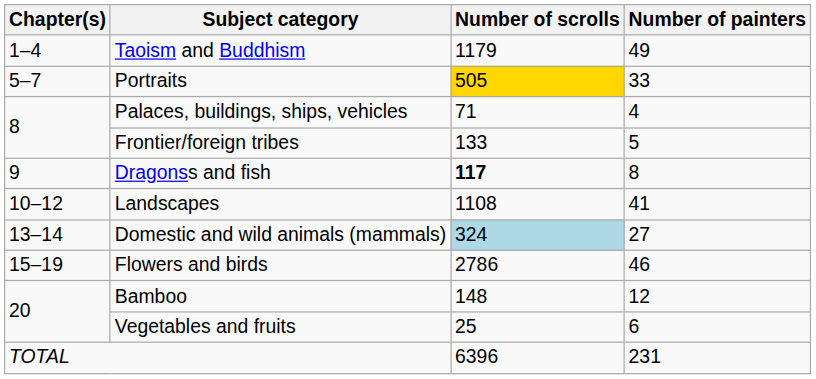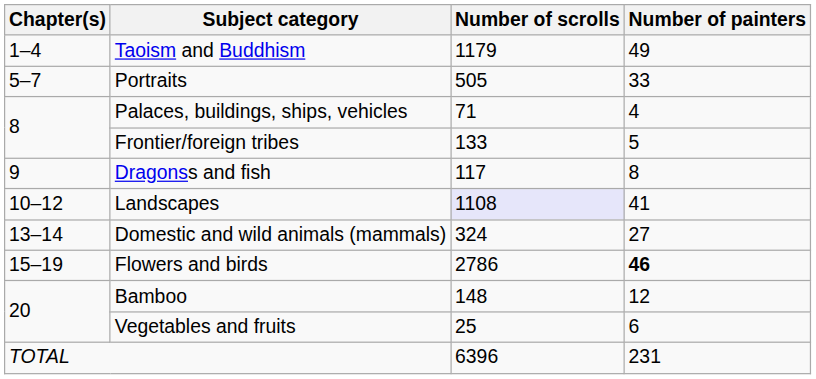(471, 81) gold background -> (471, 81) no background
(471, 173) bold -> (471, 173) normal
(476, 204) no background -> (476, 204) lavender background
(471, 234) lightblue background -> (471, 234) no background
(639, 265) normal -> (639, 265) bold
